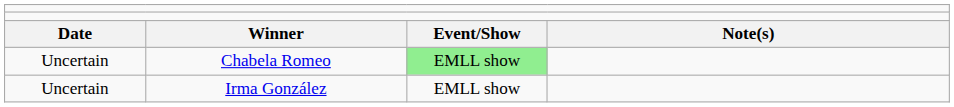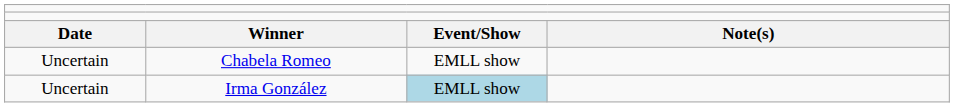(477, 61) lightgreen background -> (477, 61) no background
(477, 88) no background -> (477, 88) lightblue background
